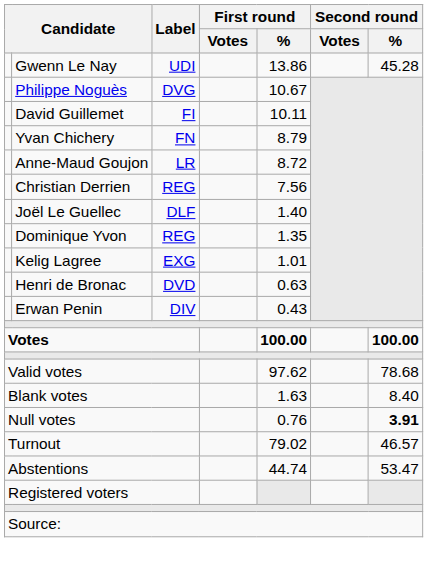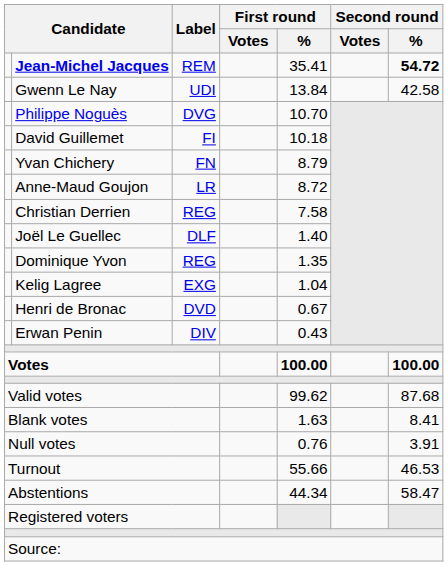+ row: (92, 65)
(288, 65) 13.86 -> (308, 90) 13.84
(400, 65) 45.28 -> (420, 90) 42.58
(288, 90) 10.67 -> (308, 114) 10.70
(288, 114) 10.11 -> (308, 138) 10.18
(292, 187) 7.56 -> (313, 211) 7.58
(292, 260) 1.01 -> (313, 284) 1.04
(292, 284) 0.63 -> (313, 308) 0.67
(288, 371) 97.62 -> (308, 396) 99.62
(400, 371) 78.68 -> (420, 396) 87.68
(404, 396) 8.40 -> (424, 420) 8.41
(404, 420) bold -> (424, 444) normal
(288, 444) 79.02 -> (308, 469) 55.66
(400, 444) 46.57 -> (420, 469) 46.53
(288, 469) 44.74 -> (308, 493) 44.34
(400, 469) 53.47 -> (420, 493) 58.47
